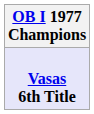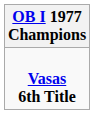(47, 87) lavender background -> (47, 87) no background
